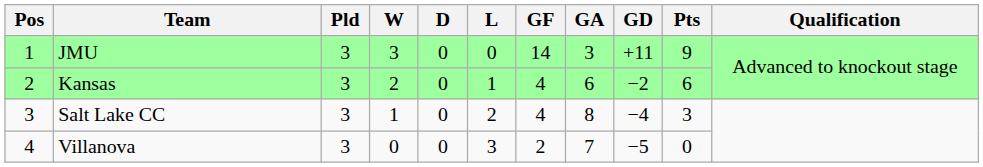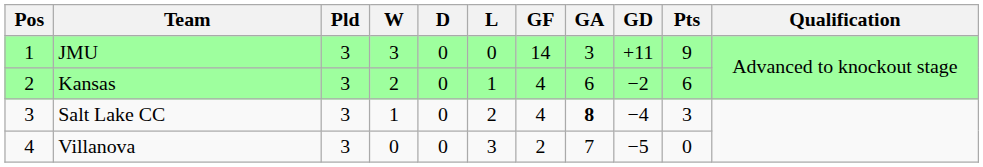(589, 114) normal -> (589, 114) bold
